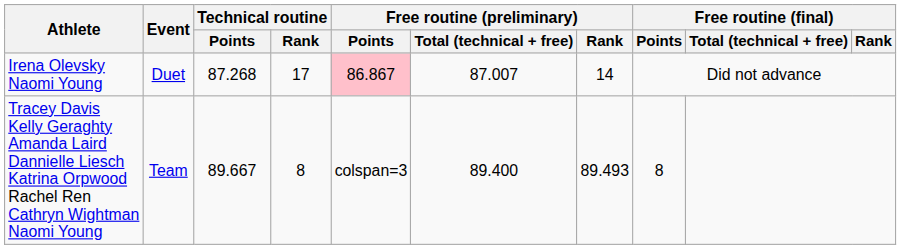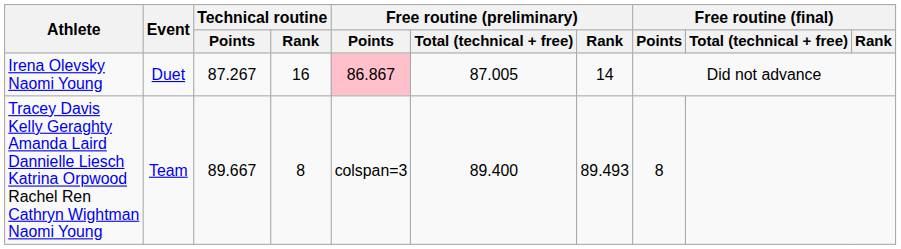(232, 75) 87.268 -> (232, 75) 87.267
(301, 75) 17 -> (301, 75) 16
(494, 75) 87.007 -> (494, 75) 87.005
